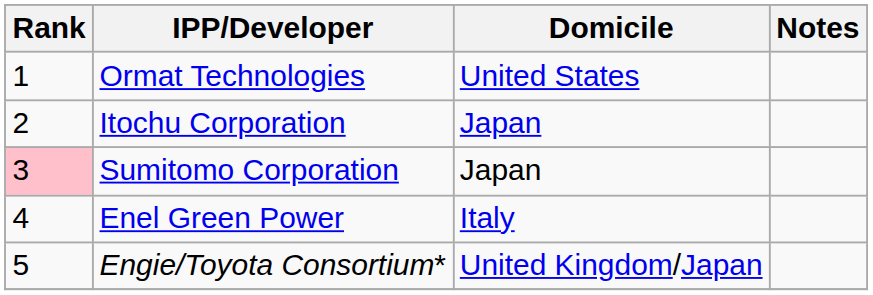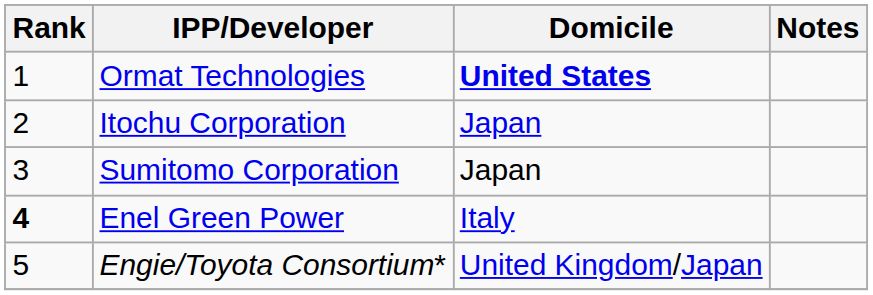(550, 75) normal -> (555, 75) bold
(21, 170) pink background -> (21, 170) no background
(21, 218) normal -> (21, 218) bold
